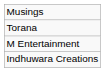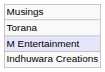(43, 43) no background -> (43, 43) lavender background
